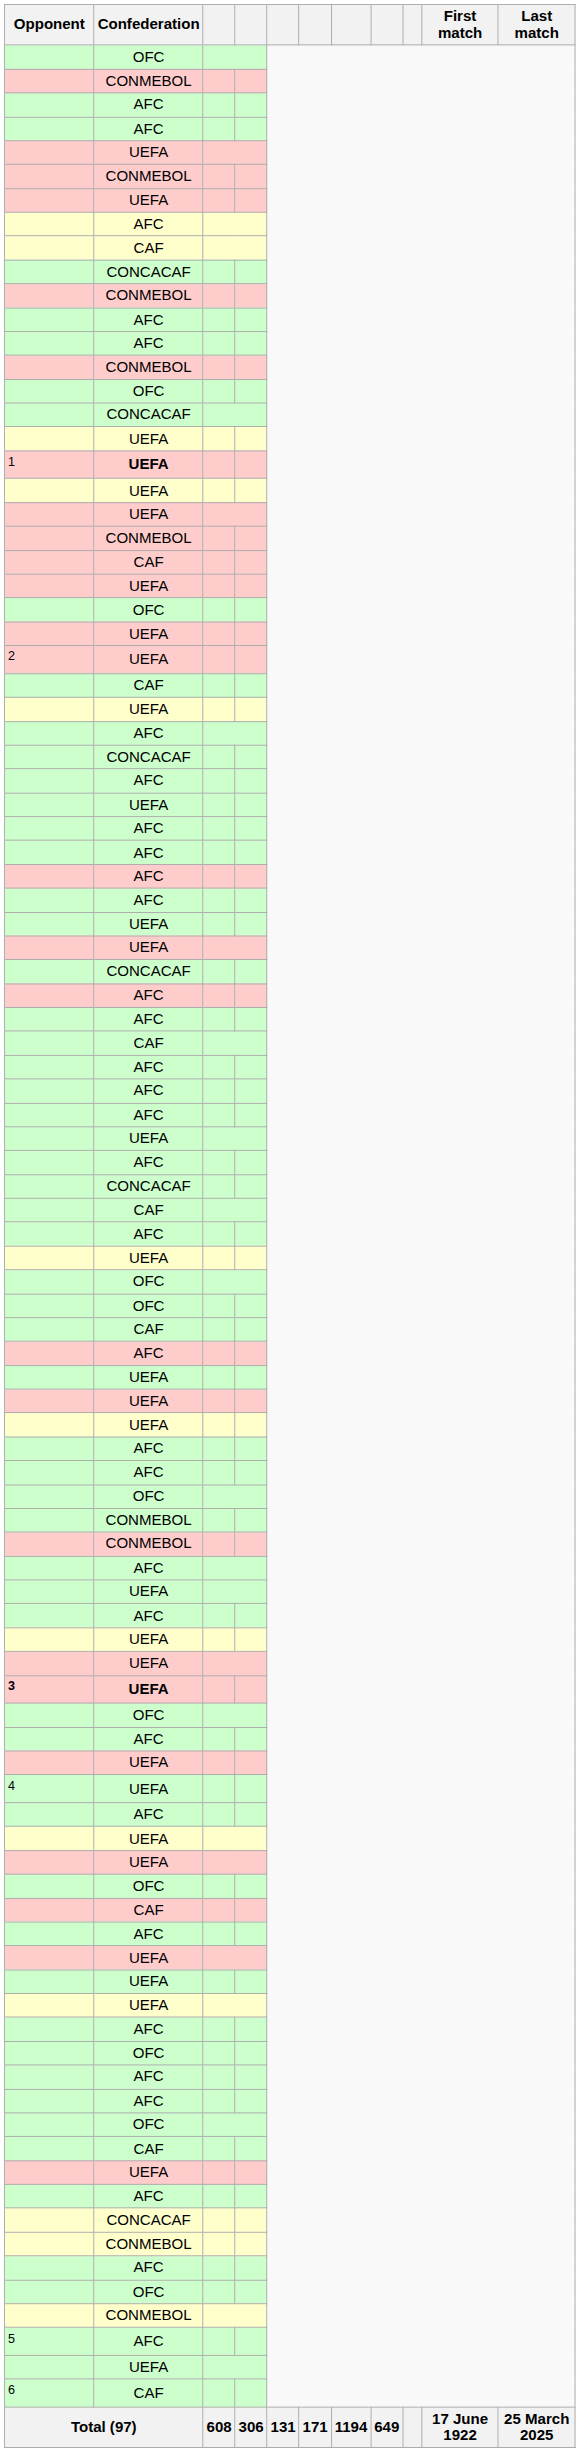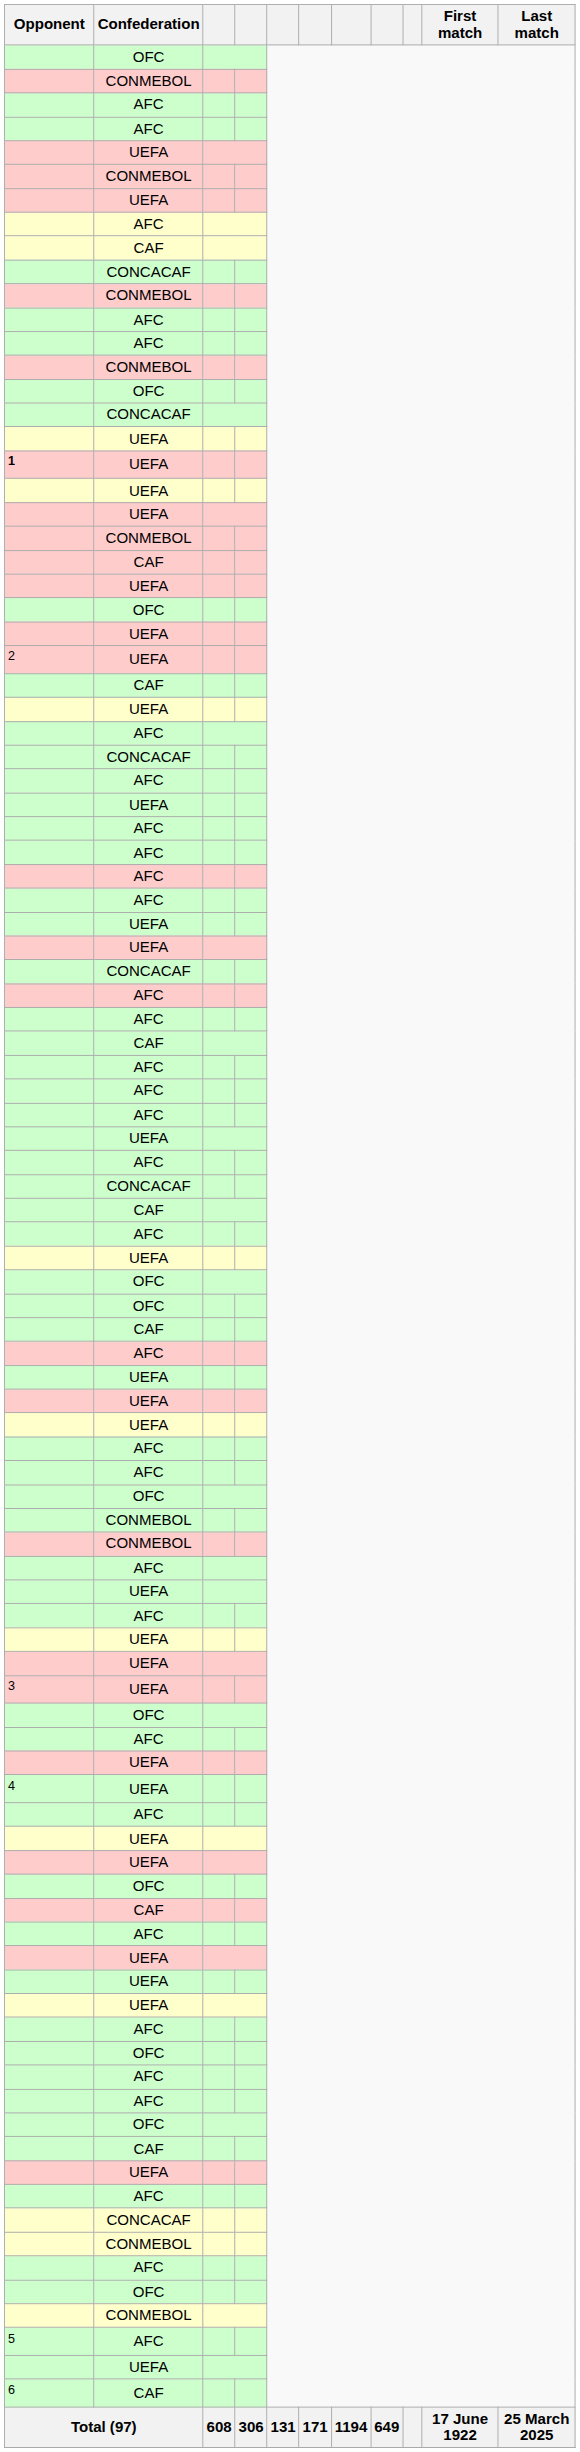(11, 461) normal -> (11, 464) bold
(149, 464) bold -> (149, 464) normal
(11, 1689) bold -> (11, 1686) normal
(149, 1689) bold -> (149, 1689) normal
